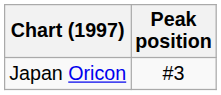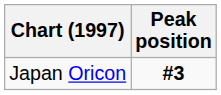(174, 73) normal -> (174, 73) bold
